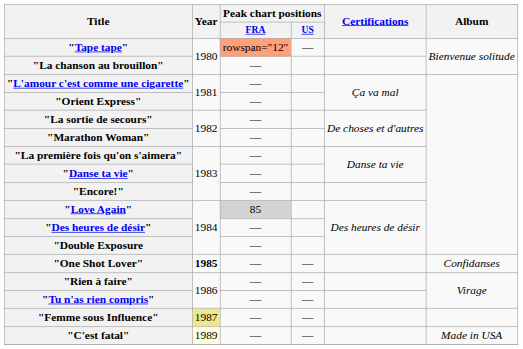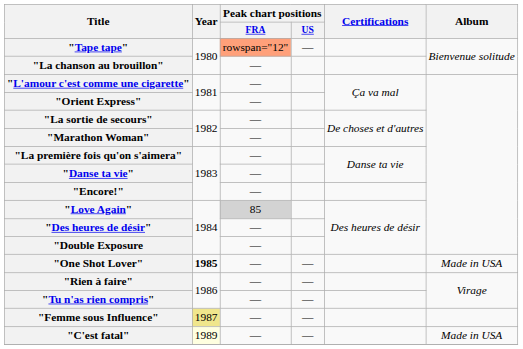(472, 263) Confidanses -> (472, 263) Made in USA
